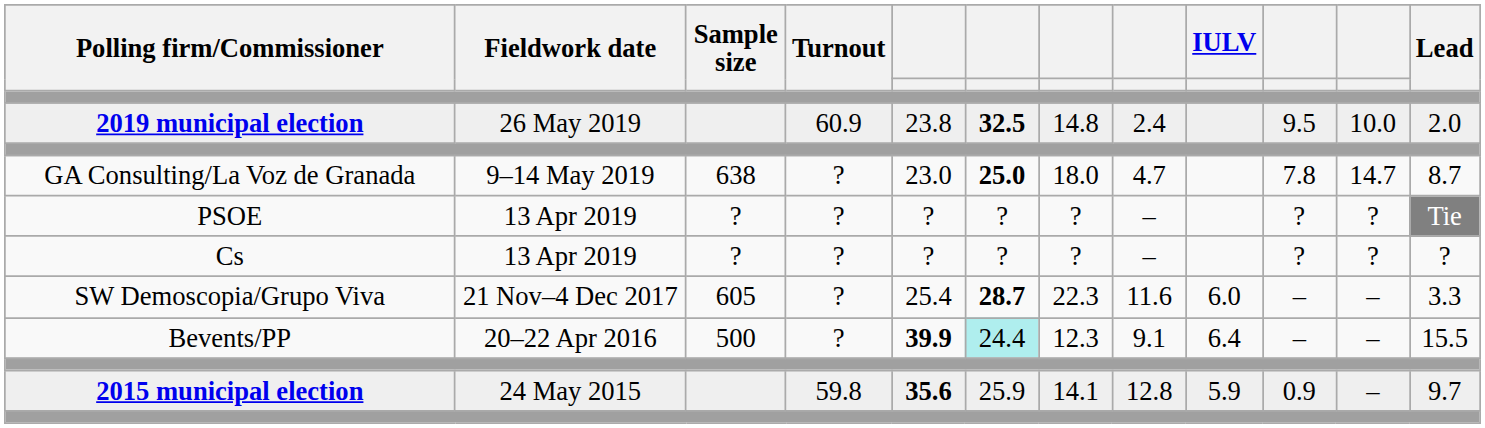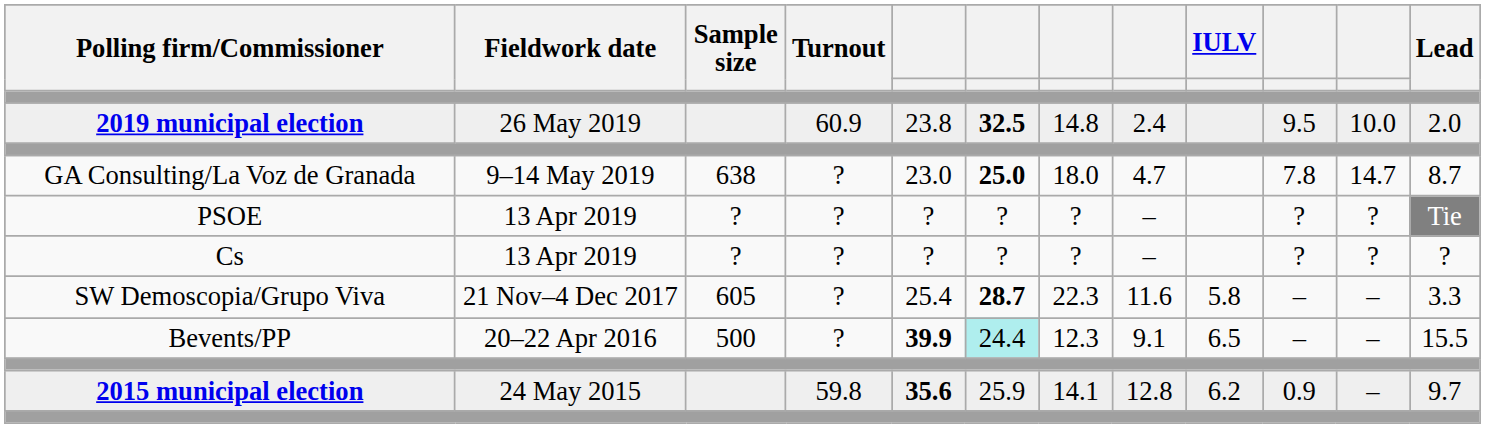(1224, 296) 6.0 -> (1224, 296) 5.8
(1224, 337) 6.4 -> (1224, 337) 6.5
(1224, 389) 5.9 -> (1224, 389) 6.2
